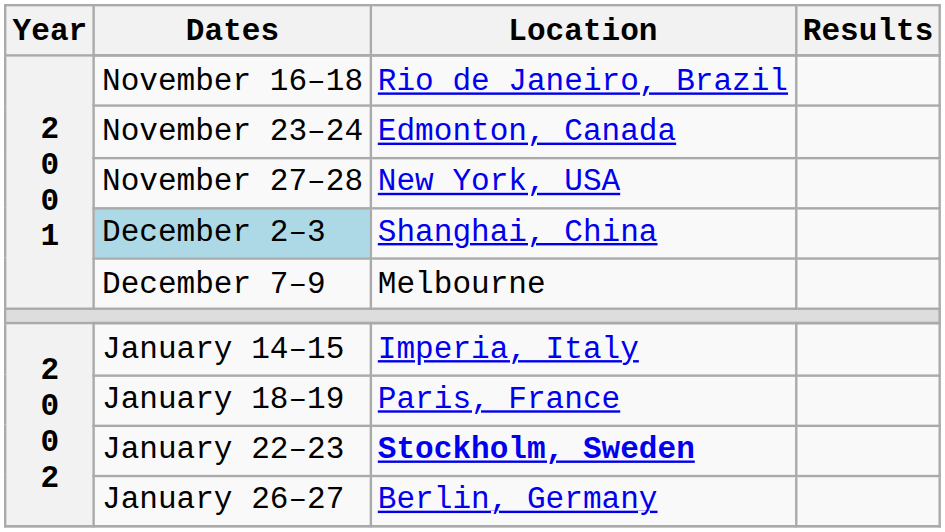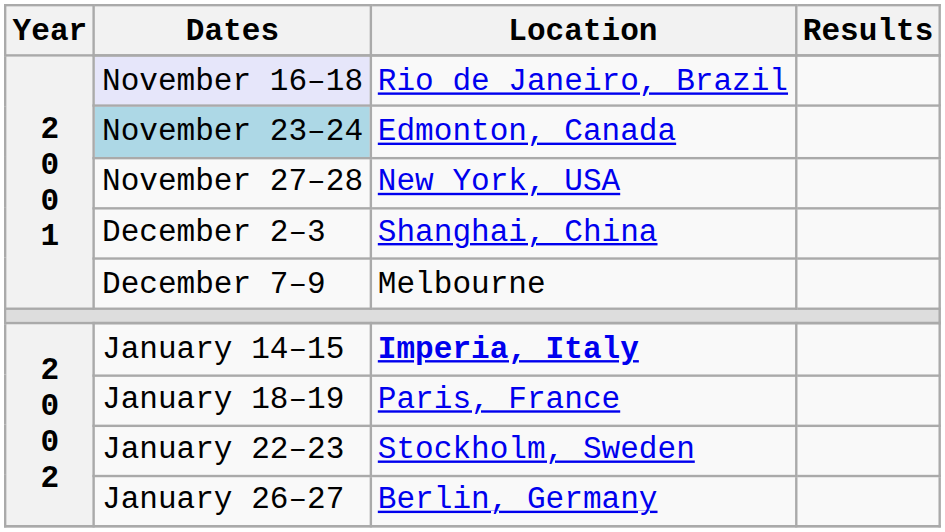(233, 81) no background -> (233, 81) lavender background
(233, 132) no background -> (233, 132) lightblue background
(214, 233) lightblue background -> (214, 233) no background
(508, 349) normal -> (508, 349) bold
(536, 450) bold -> (536, 450) normal
